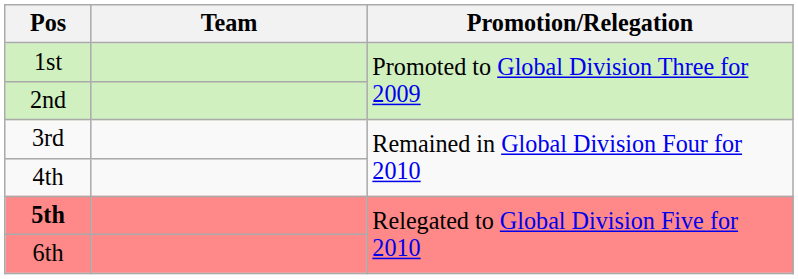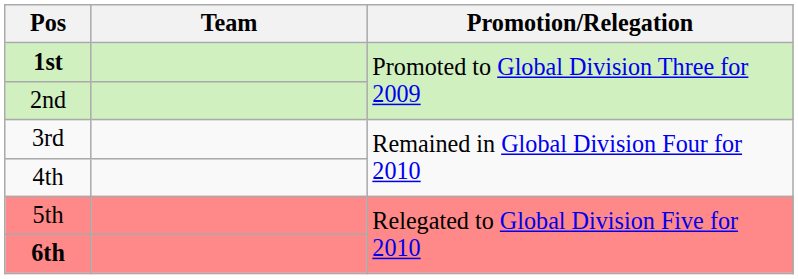(48, 61) normal -> (48, 61) bold
(48, 215) bold -> (48, 215) normal
(48, 253) normal -> (48, 253) bold
